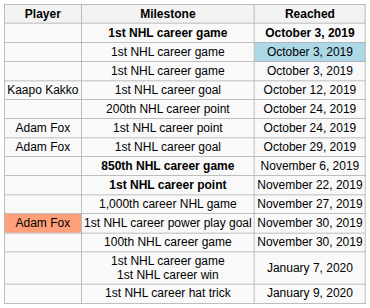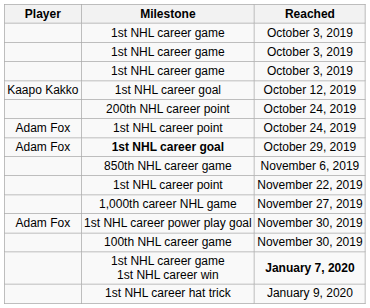(168, 33) bold -> (168, 33) normal
(310, 33) bold -> (310, 33) normal
(310, 52) lightblue background -> (310, 52) no background
(168, 147) normal -> (168, 147) bold
(168, 166) bold -> (168, 166) normal
(168, 185) bold -> (168, 185) normal
(43, 223) lightsalmon background -> (43, 223) no background
(310, 268) normal -> (310, 268) bold
